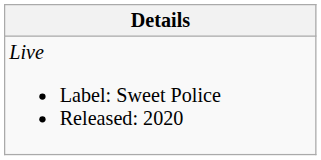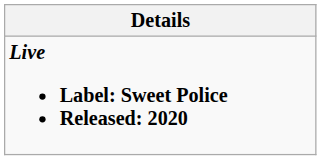(160, 85) normal -> (160, 85) bold
